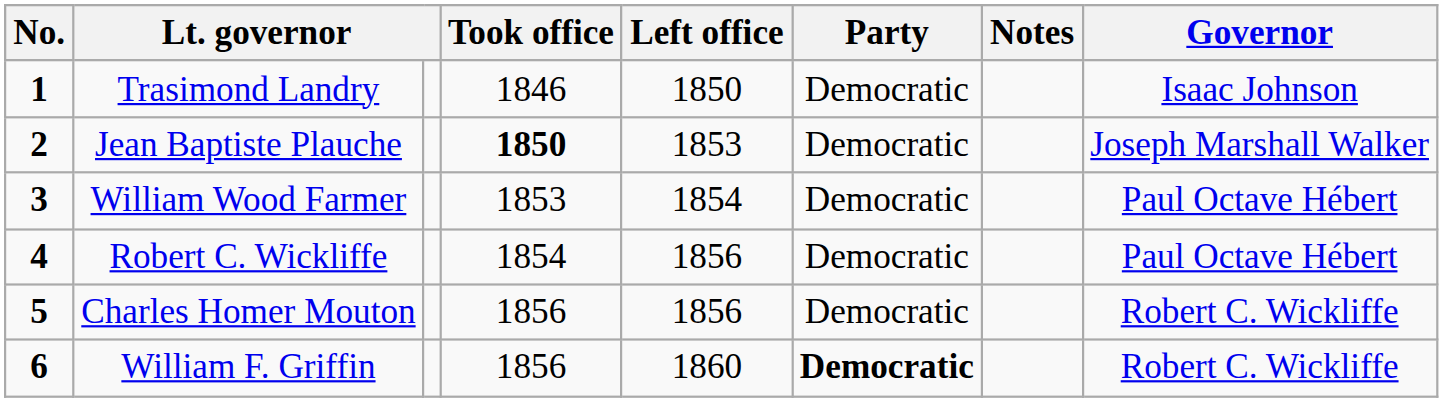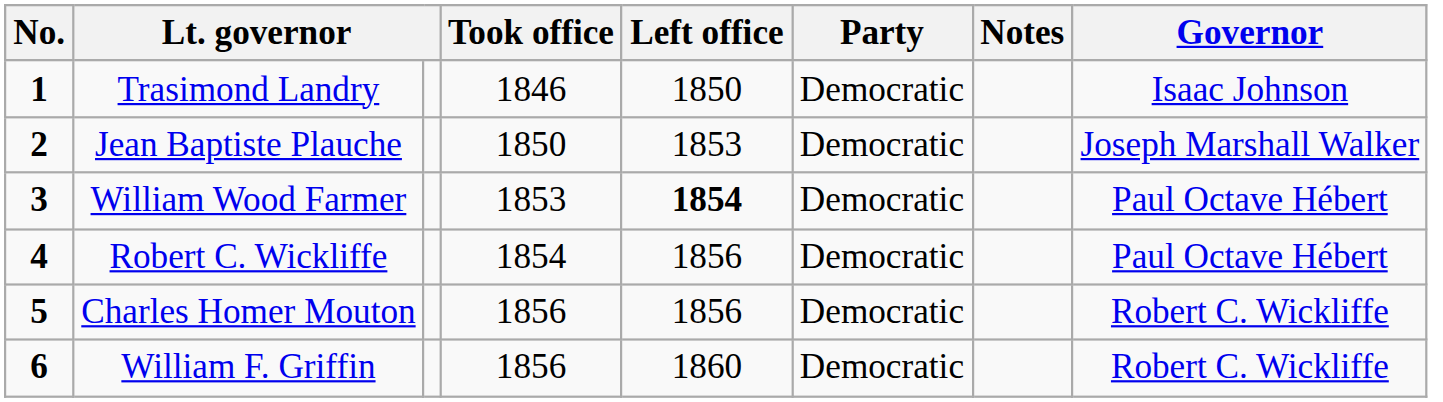(531, 144) bold -> (531, 144) normal
(707, 199) normal -> (707, 199) bold
(887, 367) bold -> (882, 367) normal
